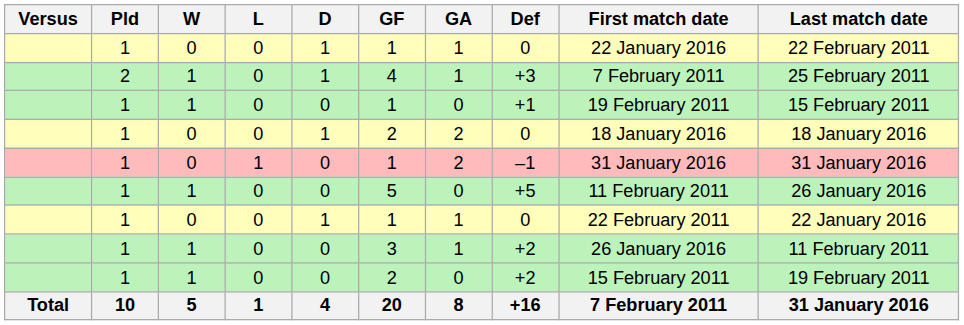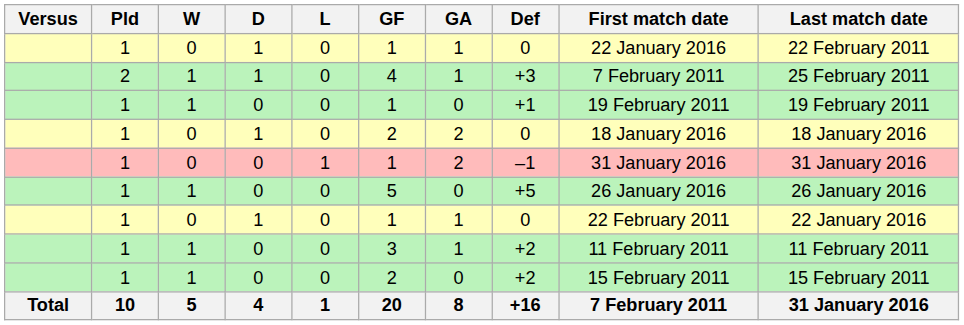columns swapped: (325, 19) <-> (258, 19)
(859, 105) 15 February 2011 -> (859, 105) 19 February 2011
(659, 191) 11 February 2011 -> (659, 191) 26 January 2016
(659, 249) 26 January 2016 -> (659, 249) 11 February 2011
(859, 277) 19 February 2011 -> (859, 277) 15 February 2011
